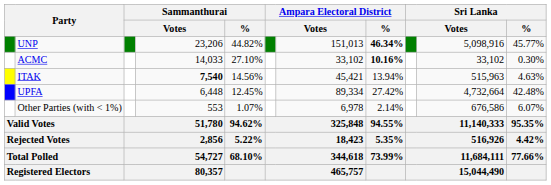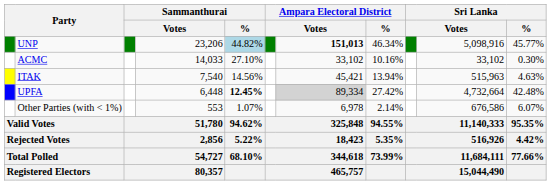(247, 44) no background -> (247, 44) lightblue background
(347, 44) normal -> (347, 44) bold
(387, 44) bold -> (388, 44) normal
(387, 60) bold -> (388, 60) normal
(211, 76) bold -> (211, 76) normal
(247, 92) normal -> (246, 92) bold
(350, 92) no background -> (350, 92) lightgrey background
